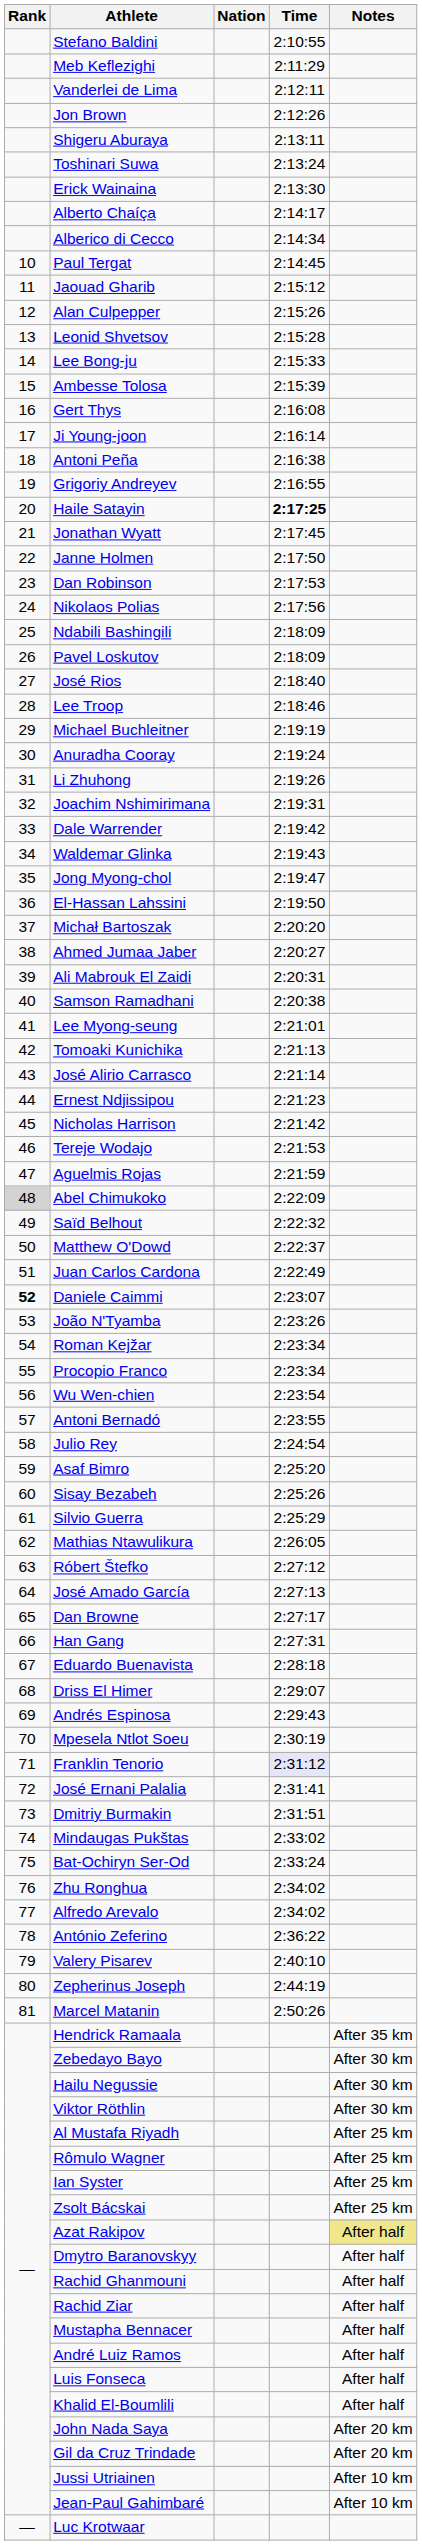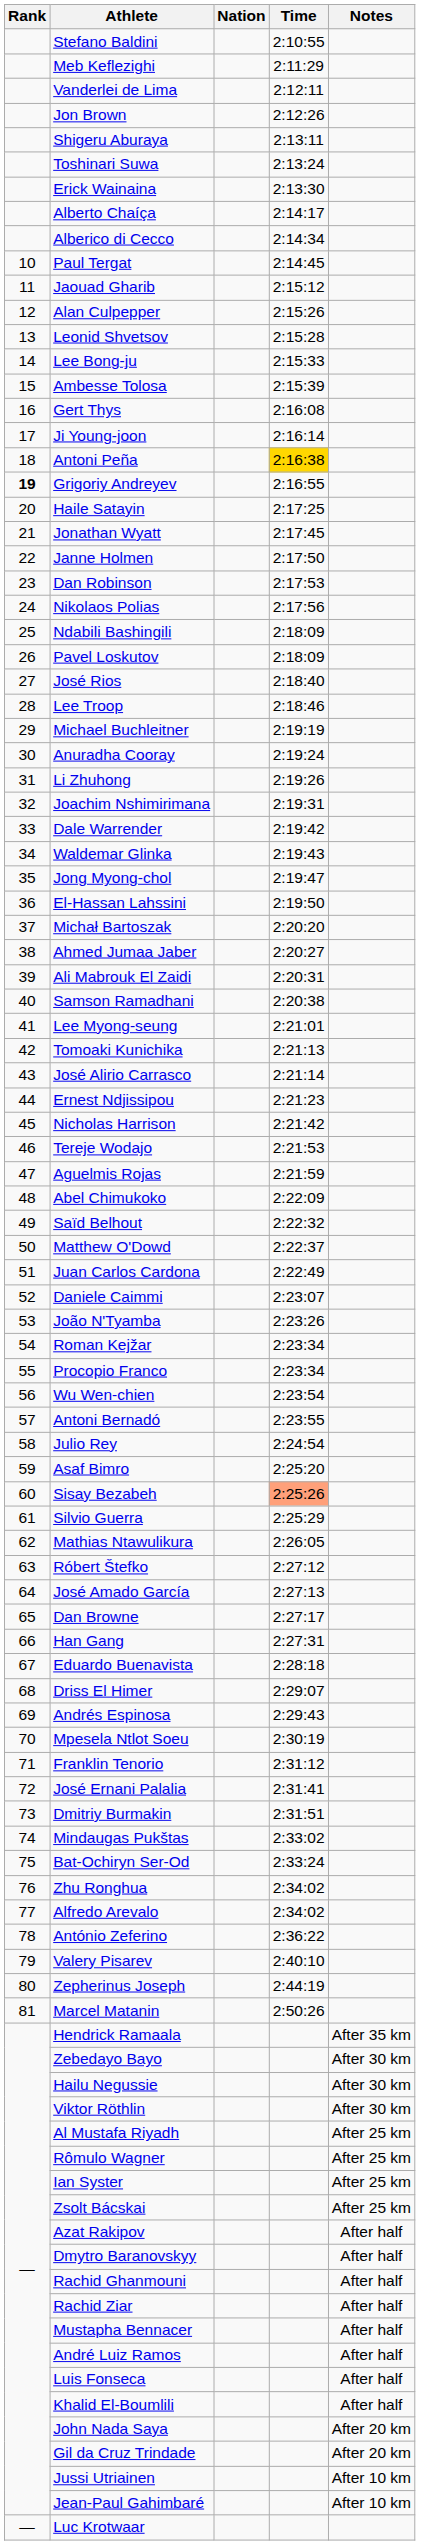(299, 459) no background -> (299, 459) gold background
(27, 484) normal -> (27, 484) bold
(299, 509) bold -> (299, 509) normal
(27, 1198) lightgrey background -> (27, 1198) no background
(27, 1296) bold -> (27, 1296) normal
(299, 1493) no background -> (299, 1493) lightsalmon background
(299, 1764) lavender background -> (299, 1764) no background
(373, 2232) khaki background -> (371, 2232) no background
